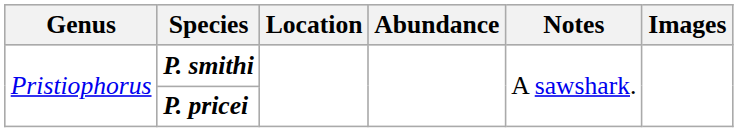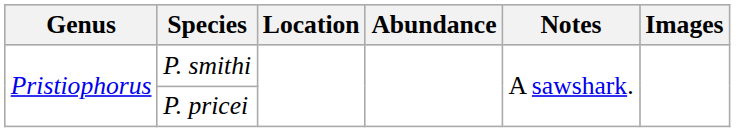(209, 65) bold -> (207, 65) normal
(206, 106) bold -> (206, 106) normal
